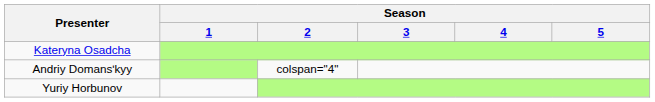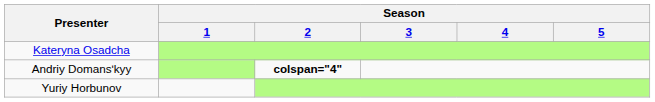(307, 69) normal -> (308, 69) bold
